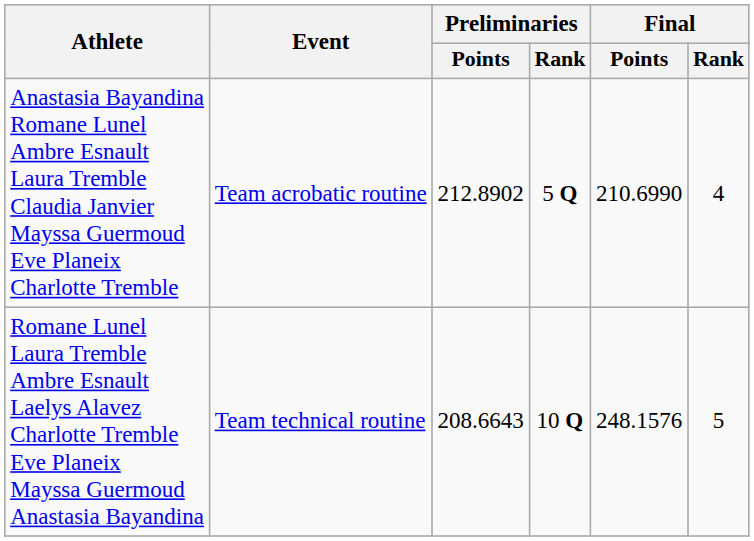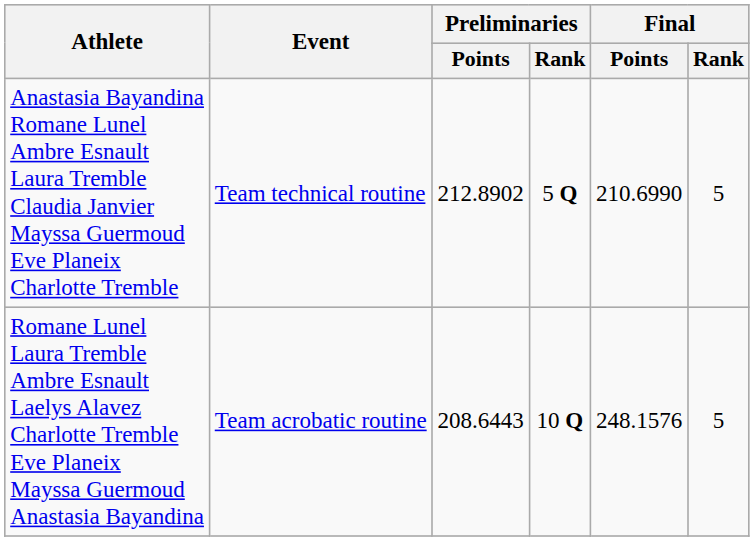(321, 193) Team acrobatic routine -> (320, 193) Team technical routine
(718, 193) 4 -> (718, 193) 5
(320, 421) Team technical routine -> (321, 421) Team acrobatic routine
(481, 421) 208.6643 -> (481, 421) 208.6443
